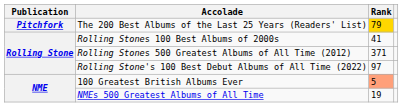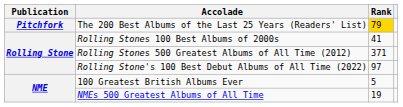(374, 81) lightsalmon background -> (374, 81) no background
